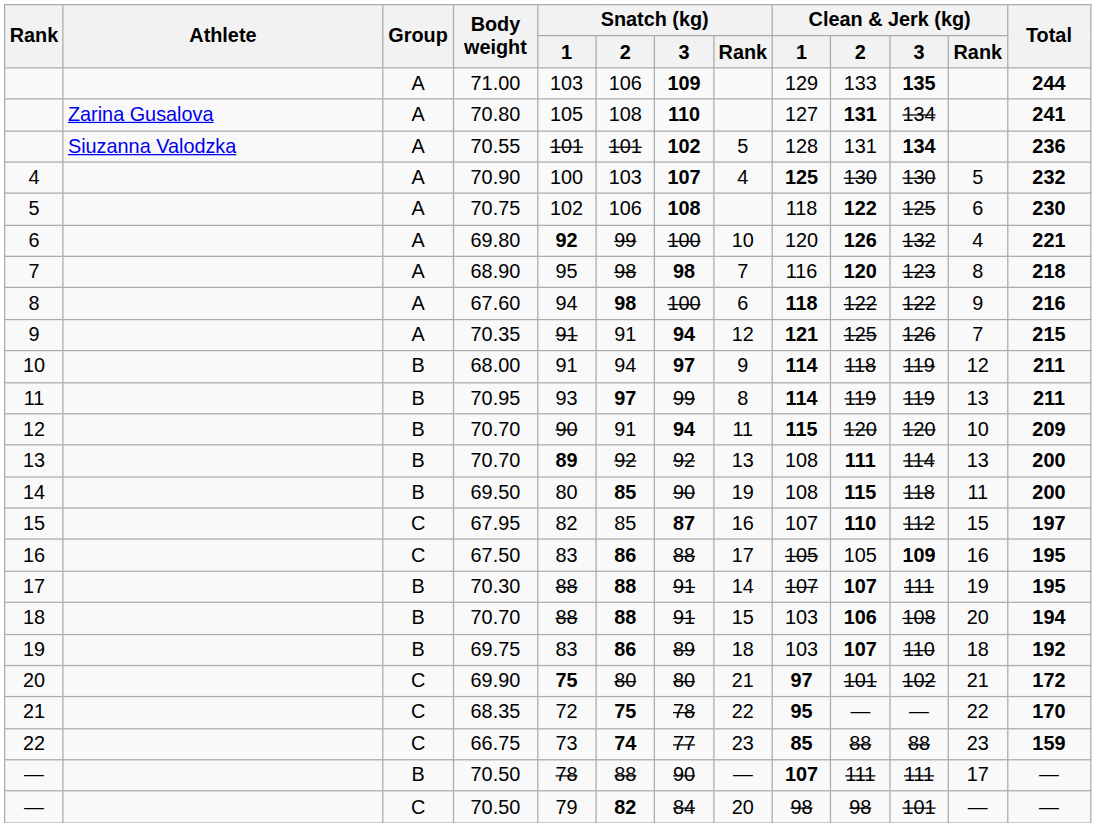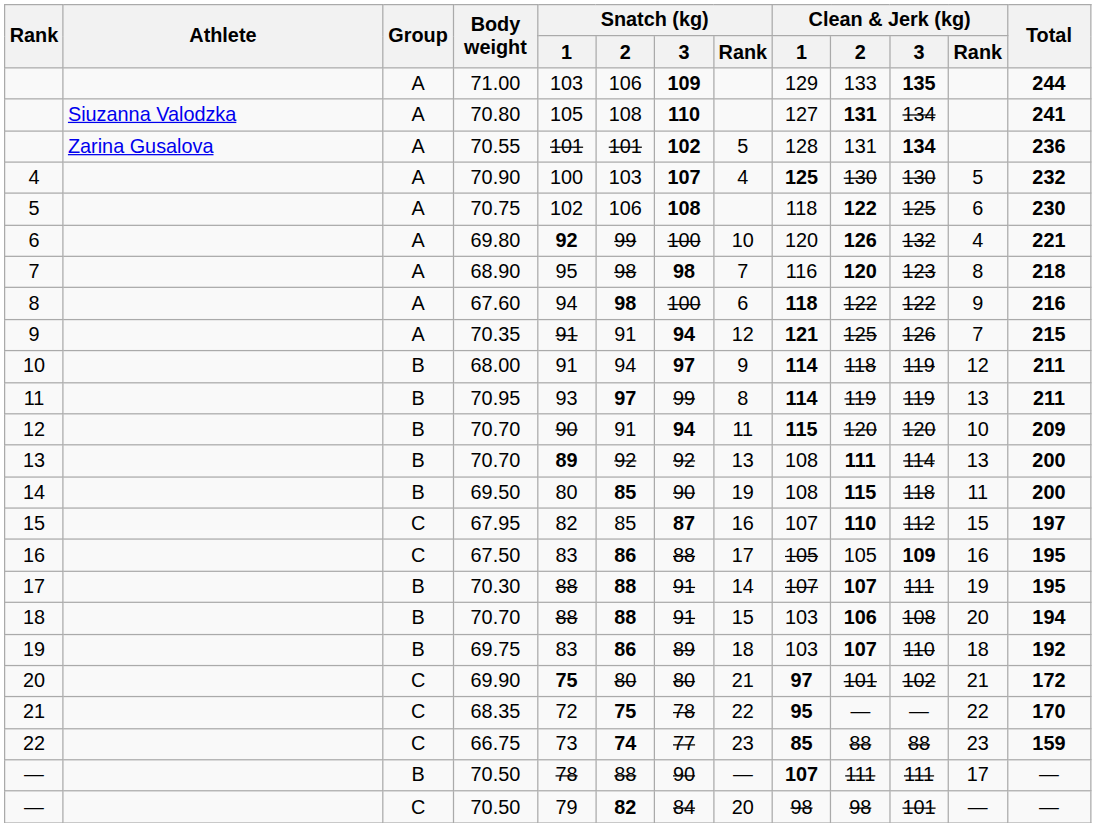(141, 114) Zarina Gusalova -> (152, 114) Siuzanna Valodzka
(152, 146) Siuzanna Valodzka -> (141, 146) Zarina Gusalova
